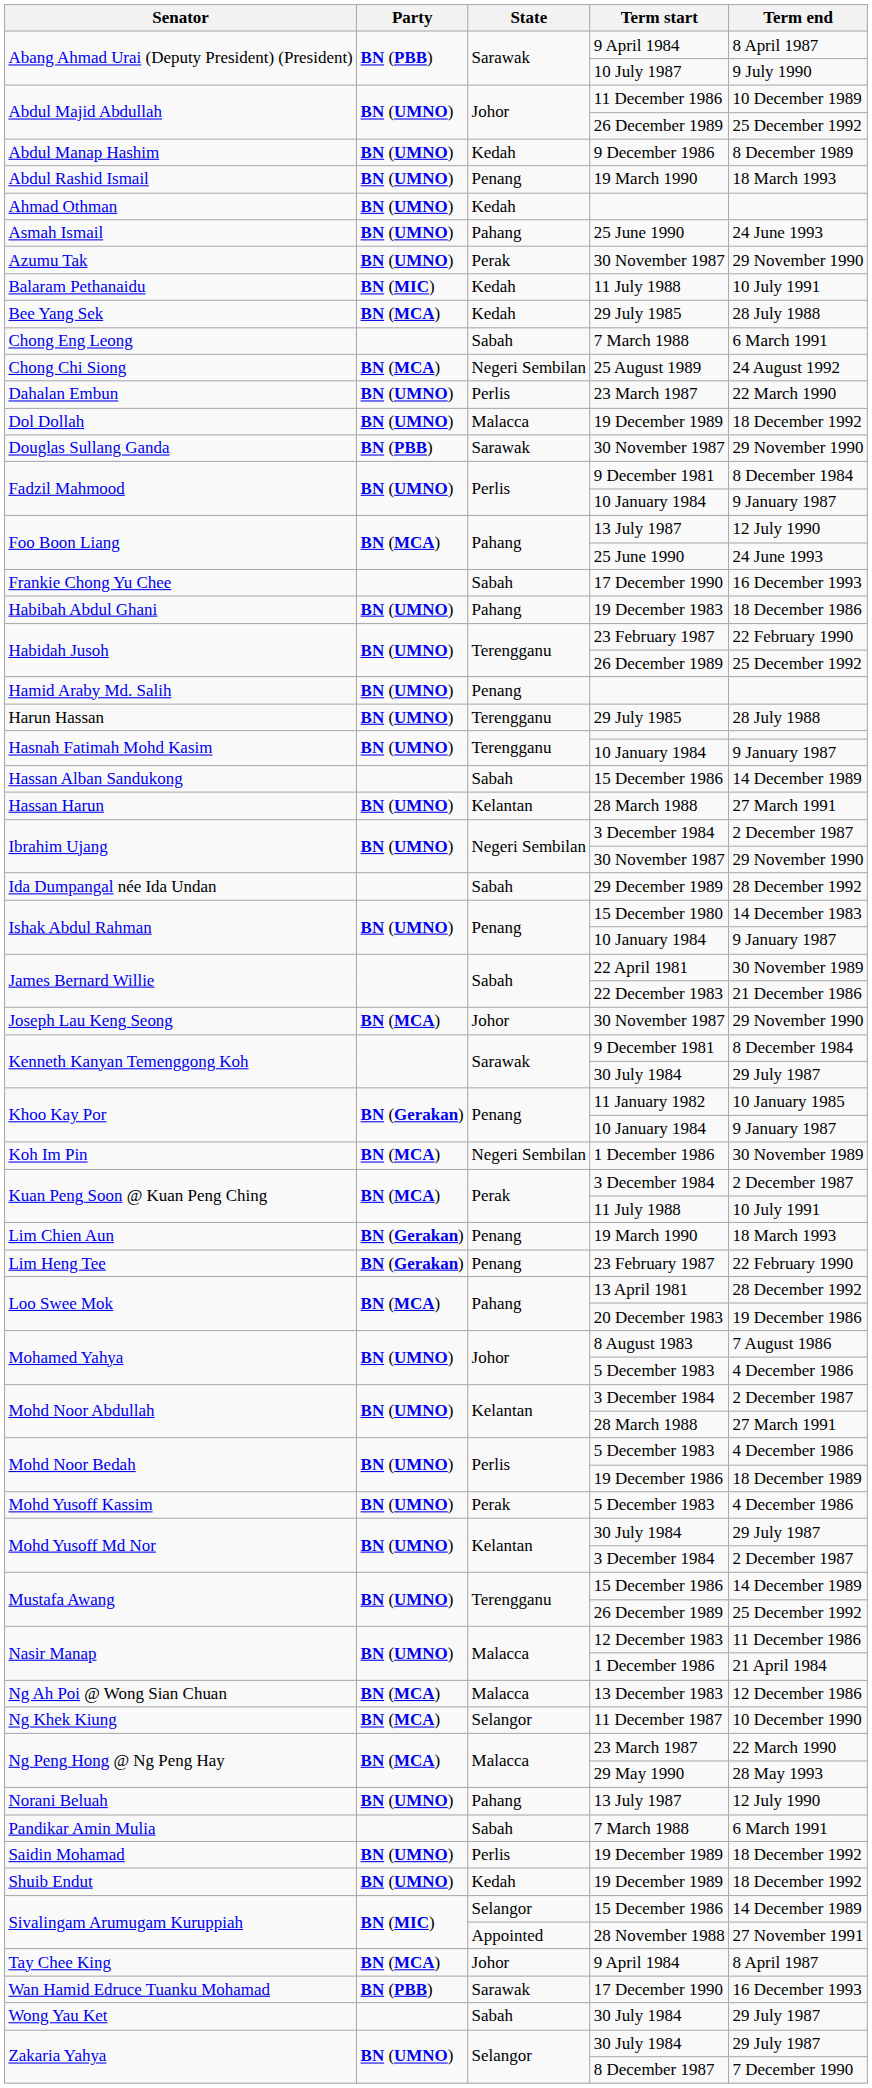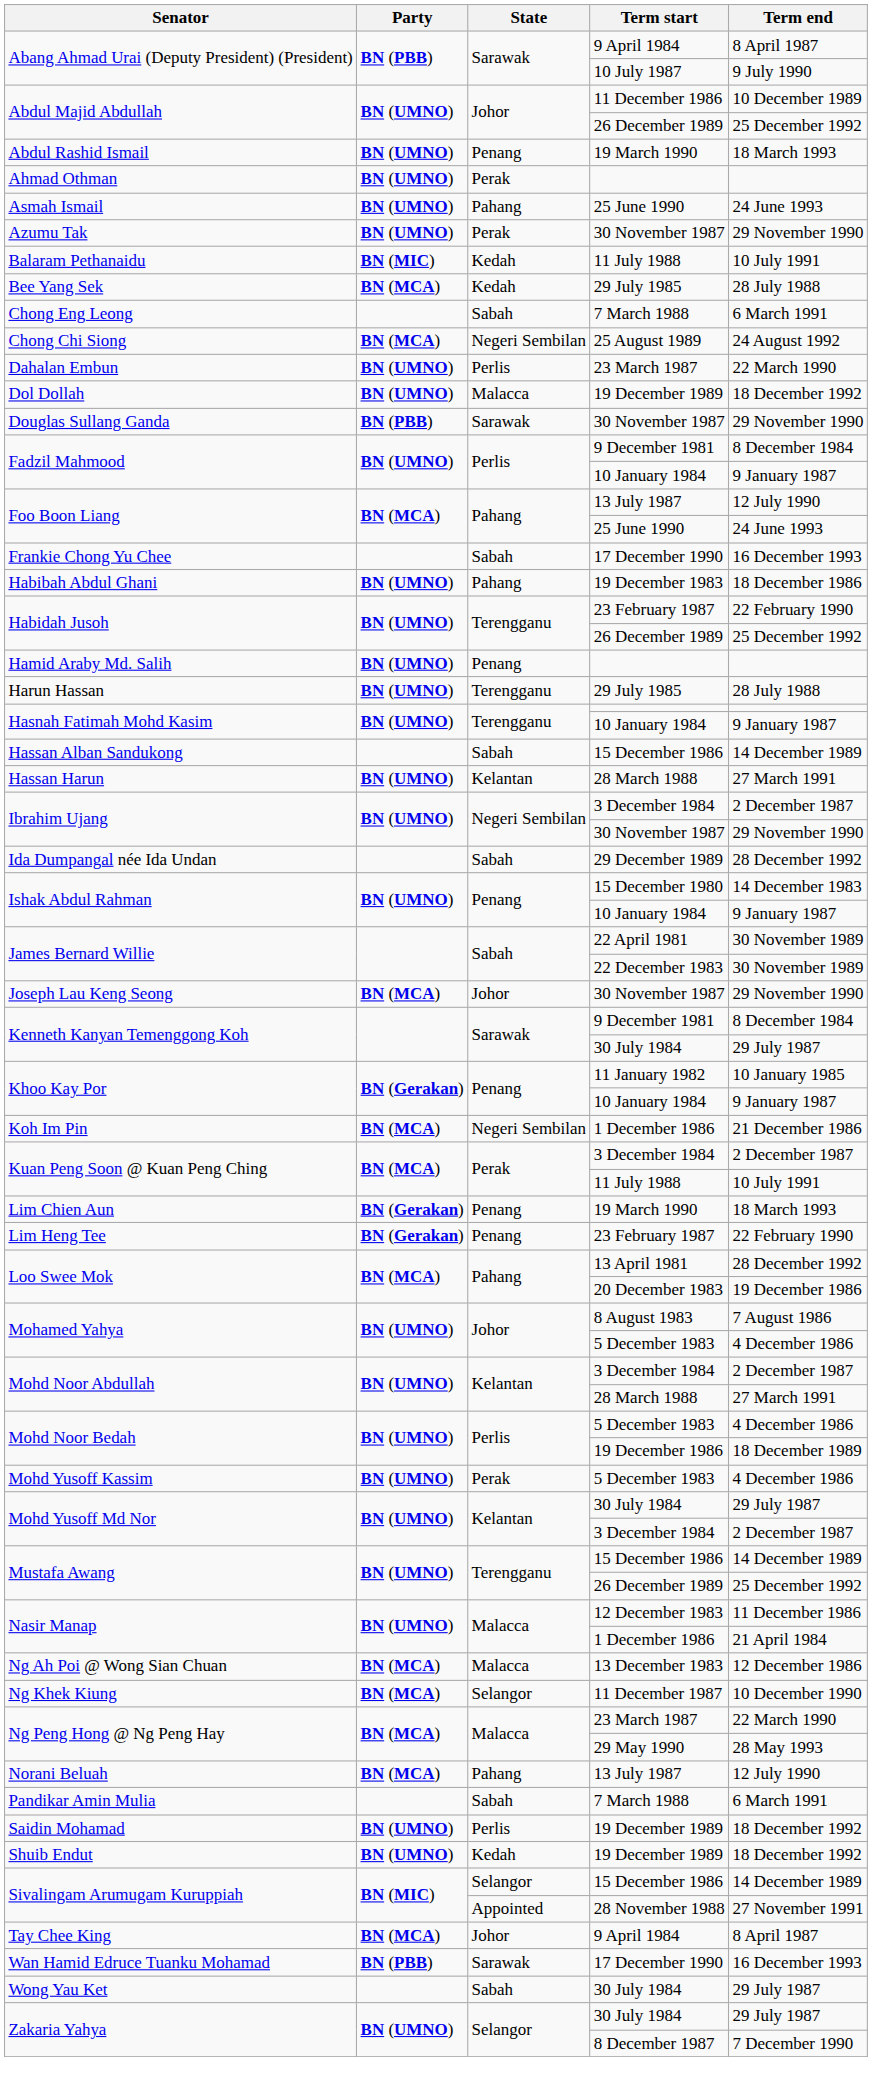- row: (84, 152)
(494, 206) Kedah -> (491, 179) Perak
(797, 994) 21 December 1986 -> (798, 967) 30 November 1989
(798, 1155) 30 November 1989 -> (797, 1128) 21 December 1986
(407, 1801) BN (UMNO) -> (400, 1774) BN (MCA)
